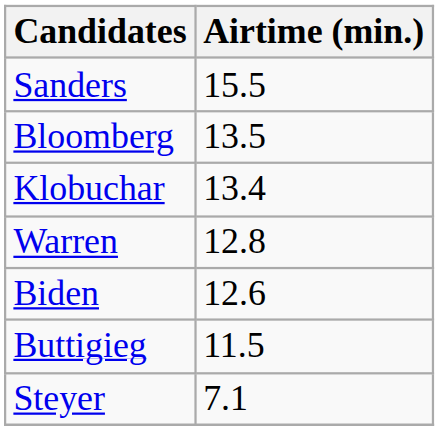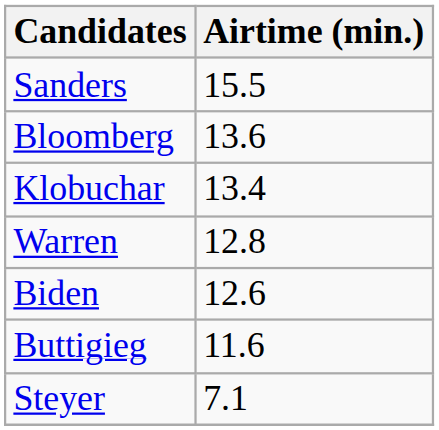(235, 136) 13.5 -> (235, 136) 13.6
(234, 345) 11.5 -> (234, 345) 11.6
